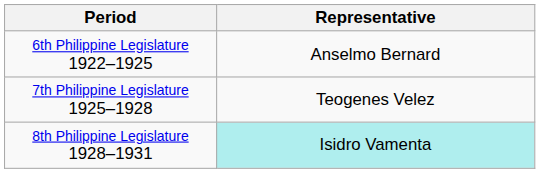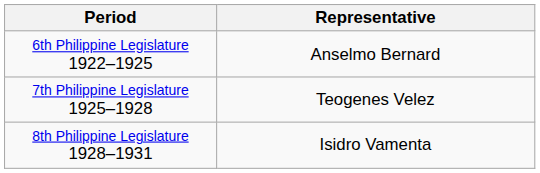(375, 145) paleturquoise background -> (375, 145) no background
